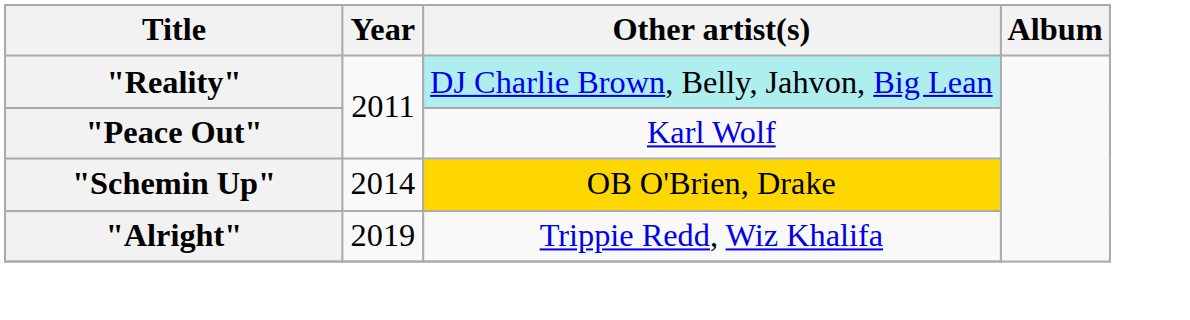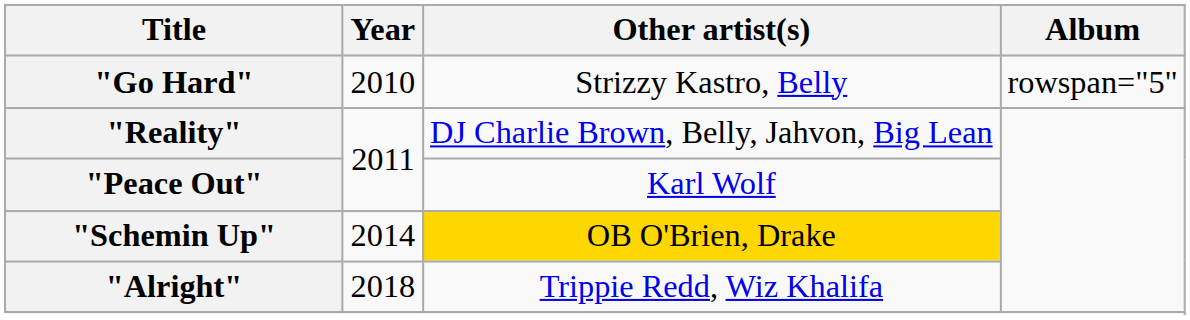+ row: (174, 81)
(711, 81) paleturquoise background -> (711, 132) no background
(383, 235) 2019 -> (383, 286) 2018
